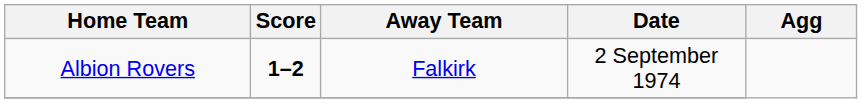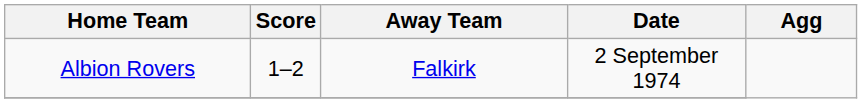(286, 68) bold -> (286, 68) normal
